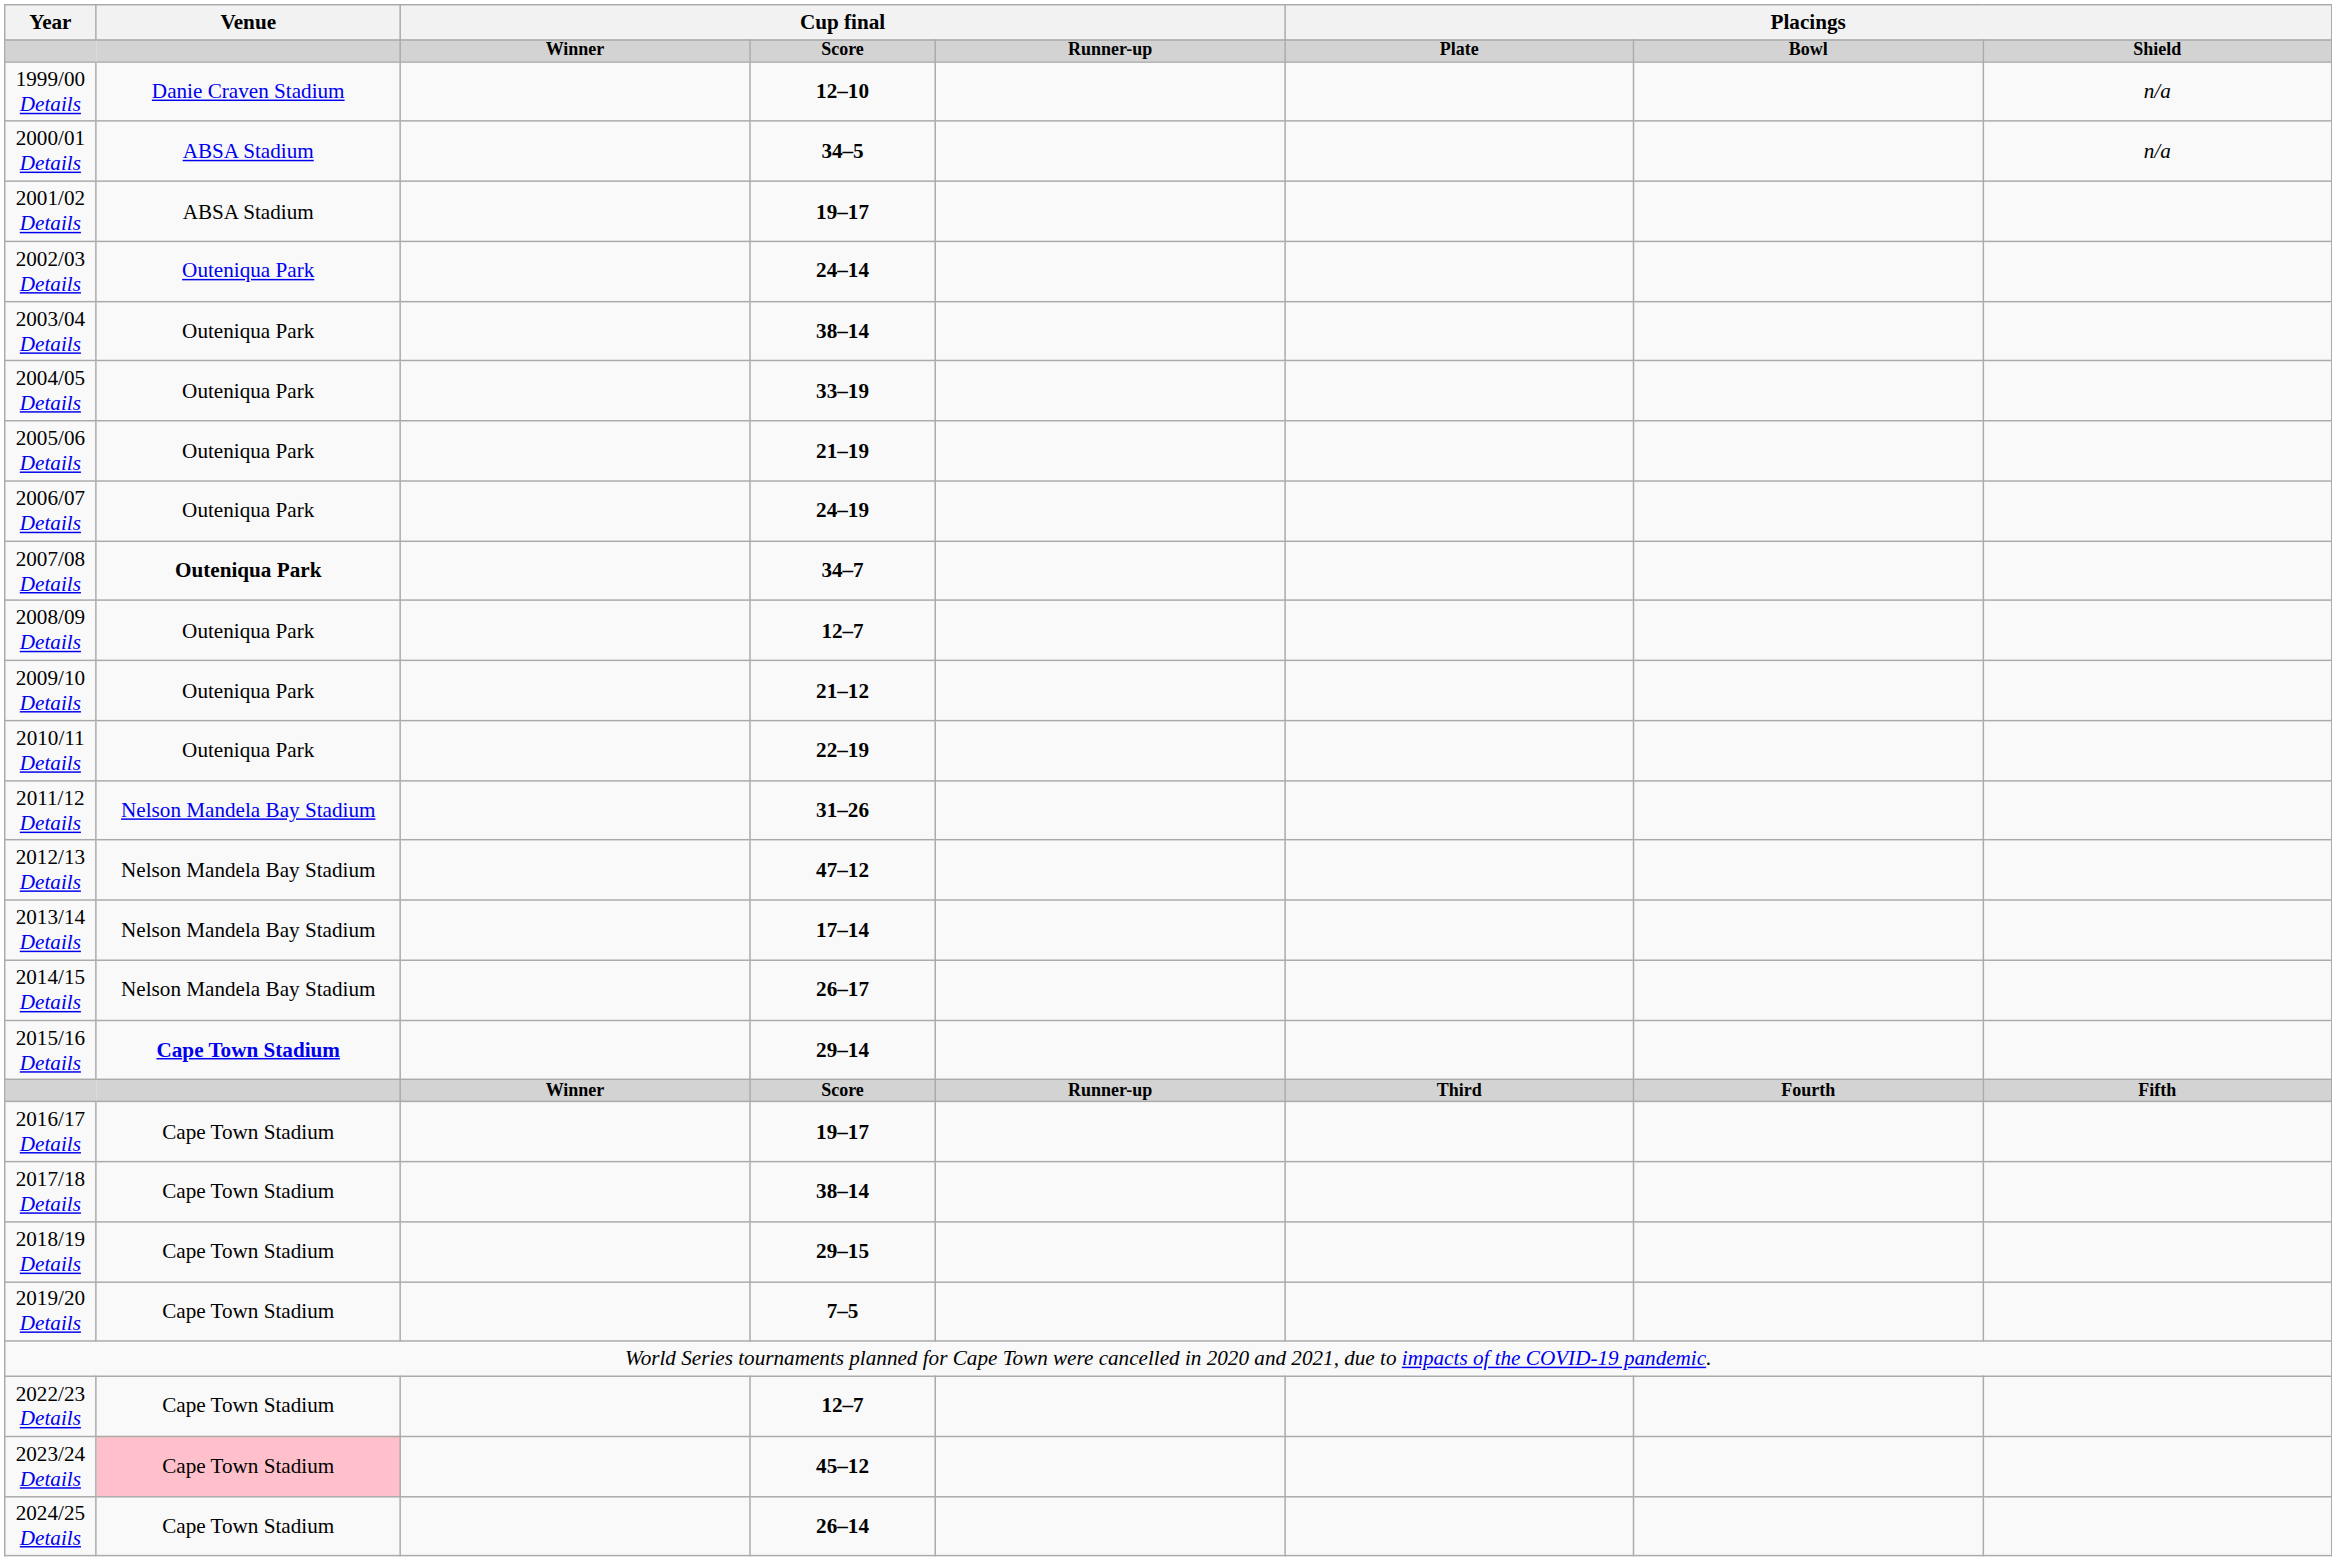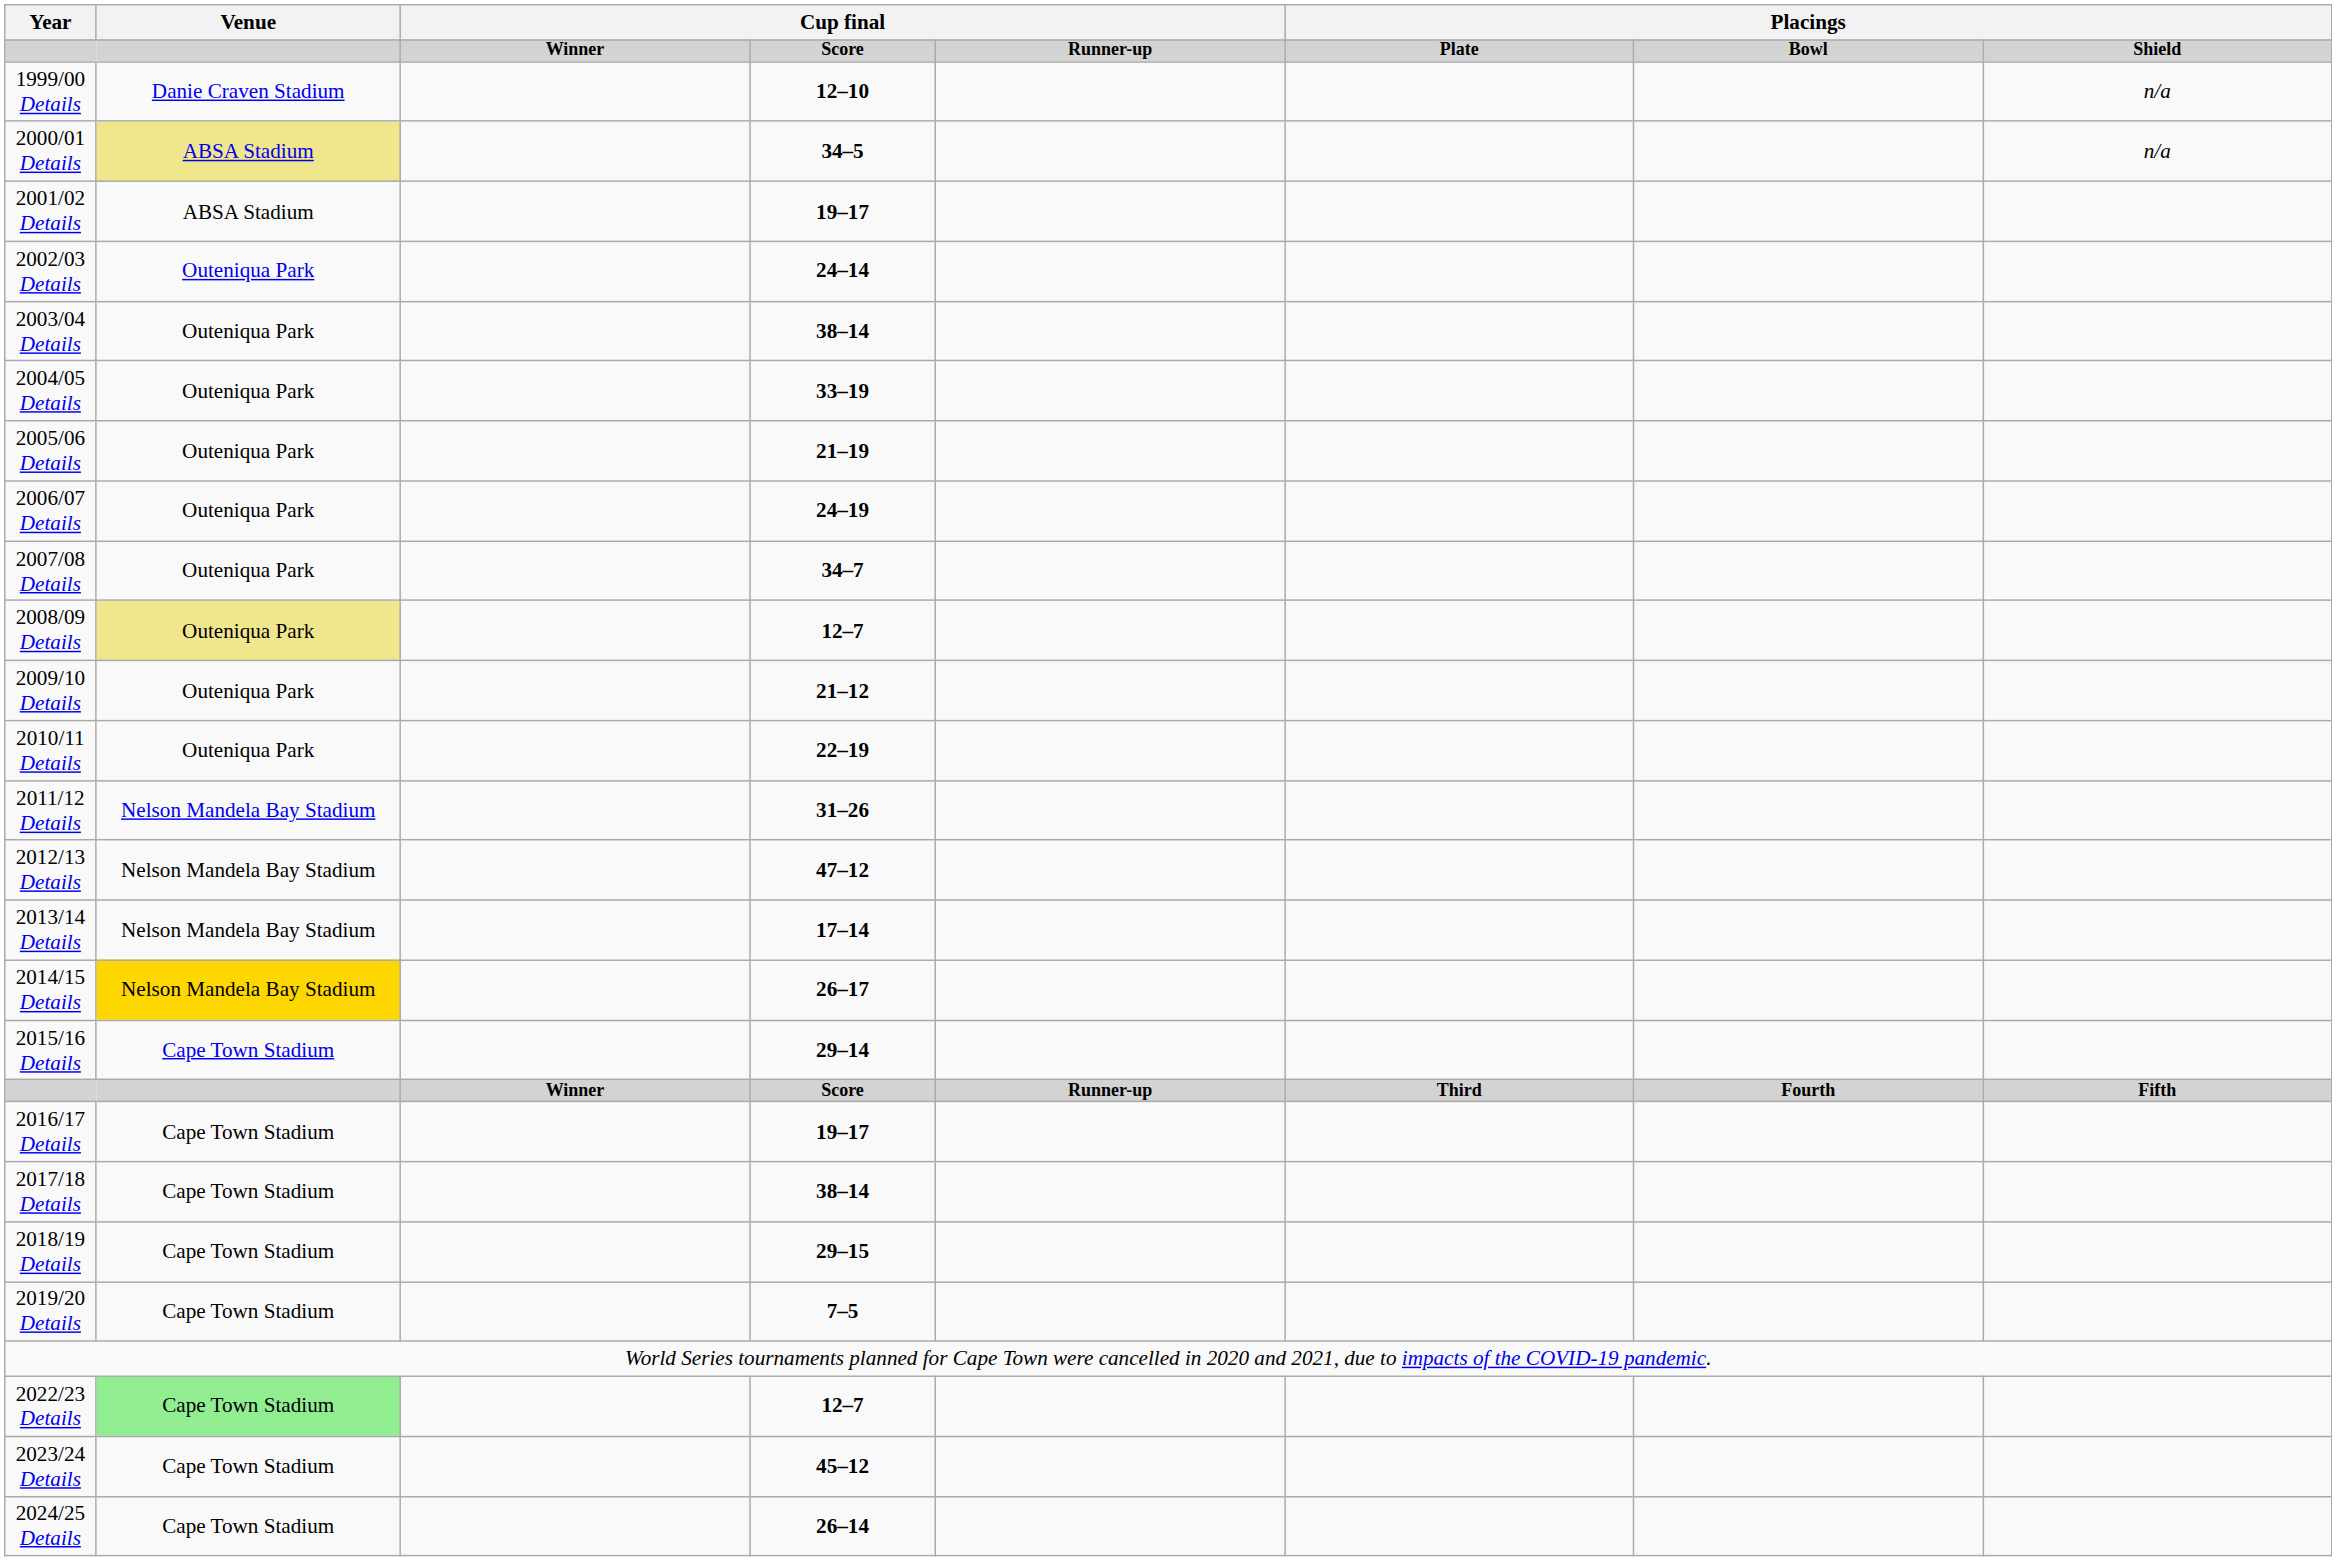(248, 151) no background -> (248, 151) khaki background
(248, 570) bold -> (248, 570) normal
(248, 630) no background -> (248, 630) khaki background
(248, 990) no background -> (248, 990) gold background
(248, 1050) bold -> (248, 1050) normal
(248, 1406) no background -> (248, 1406) lightgreen background
(248, 1466) pink background -> (248, 1466) no background
